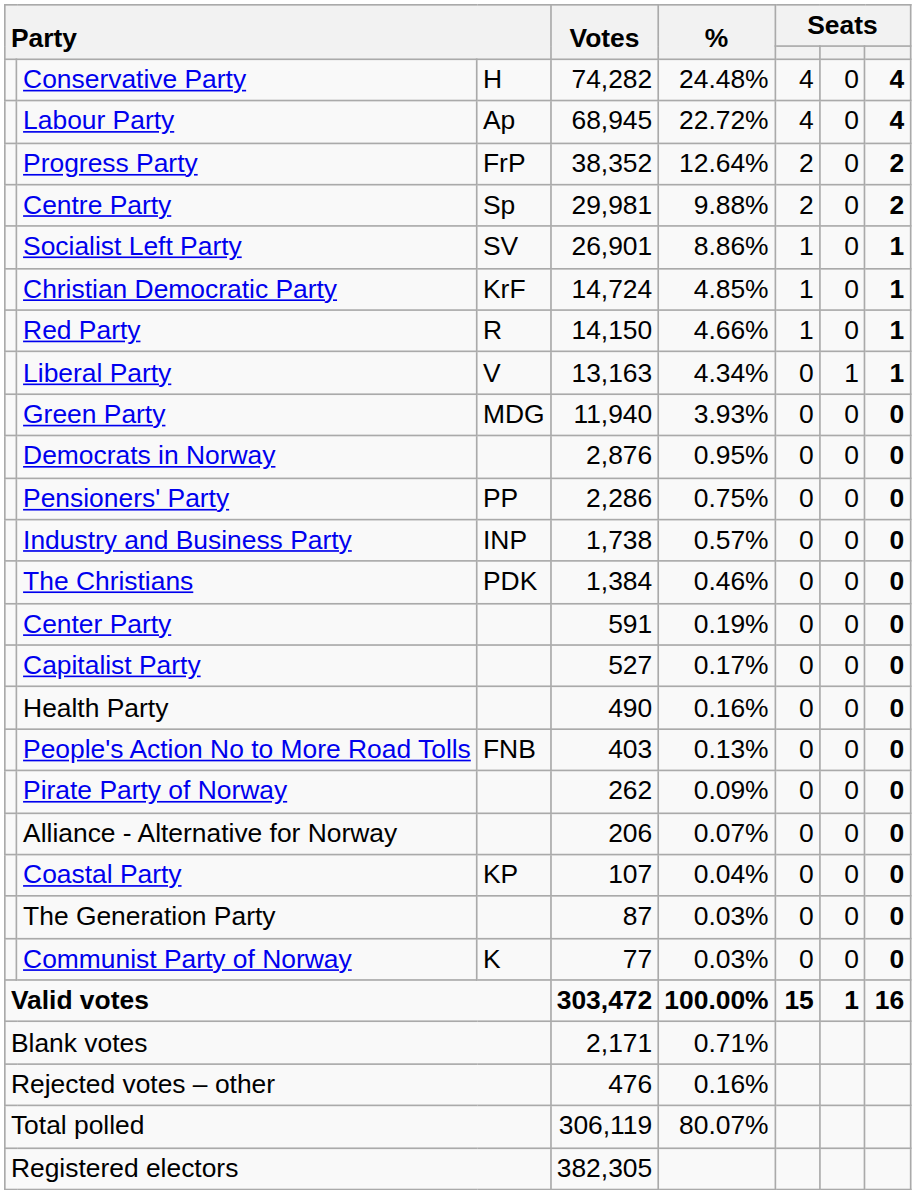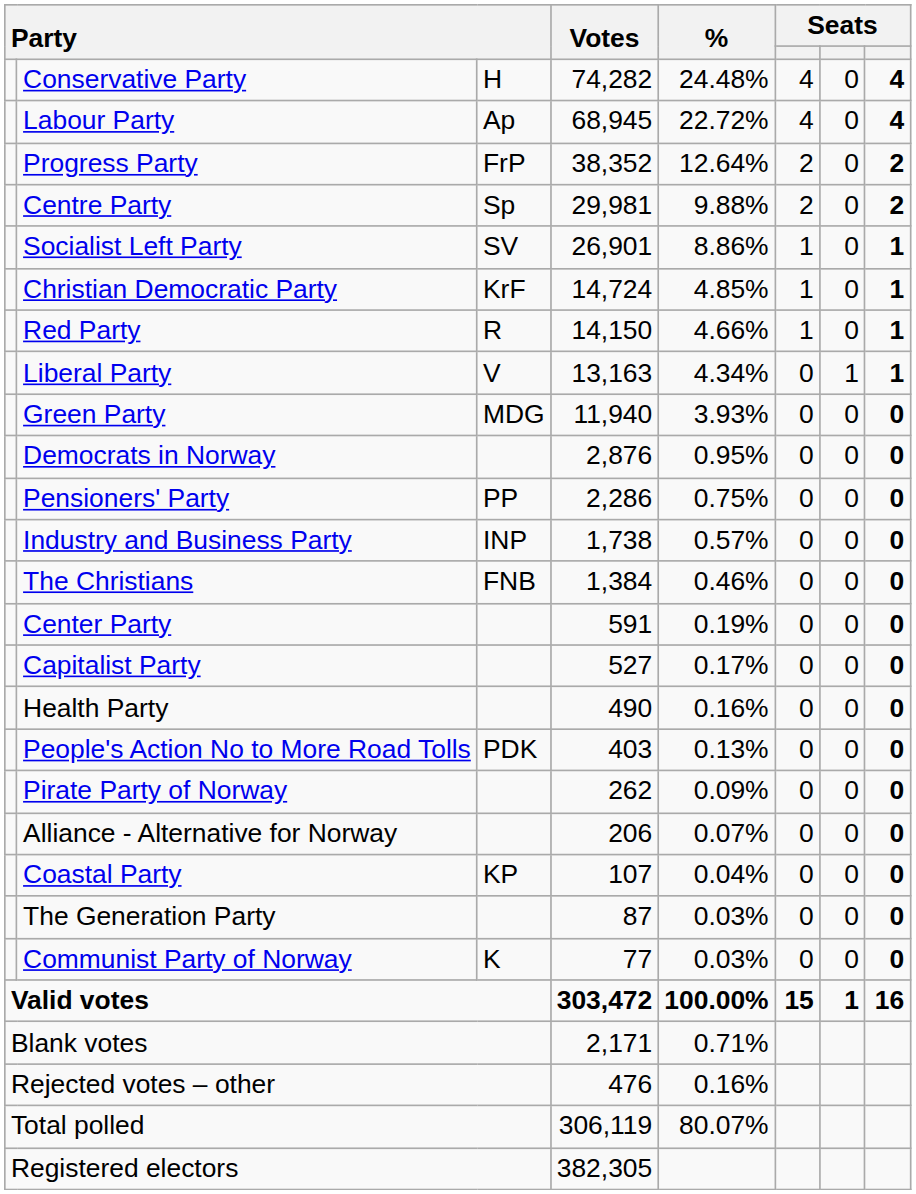(510, 581) PDK -> (509, 581) FNB
(509, 749) FNB -> (510, 749) PDK
